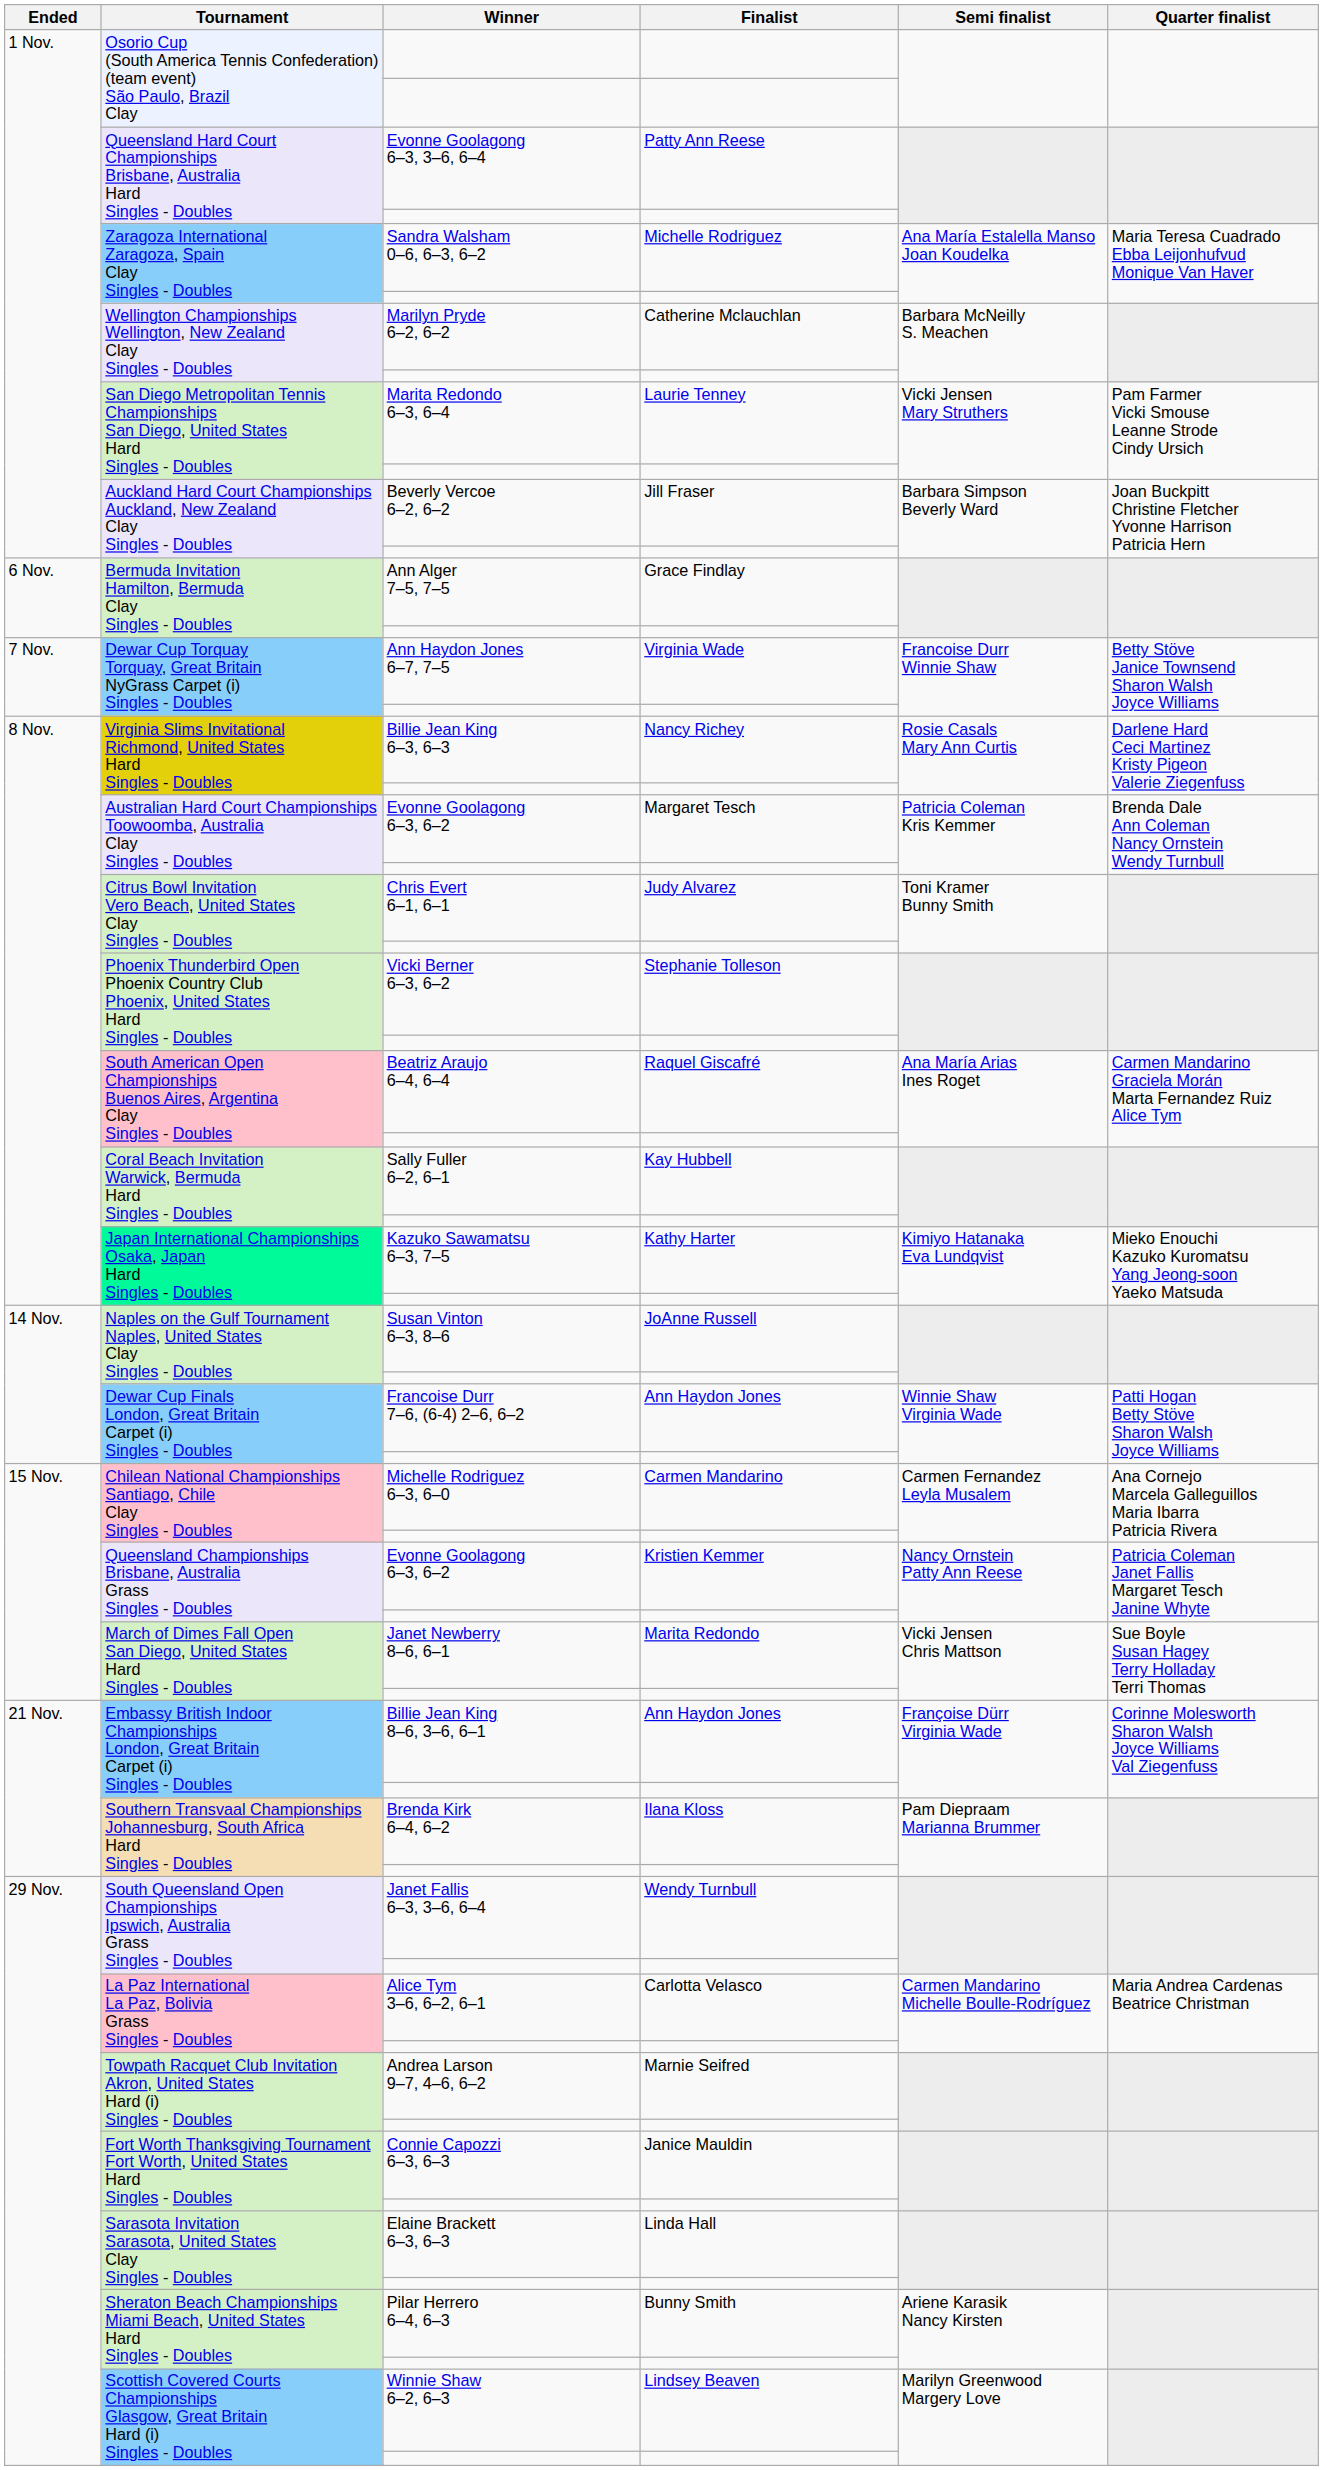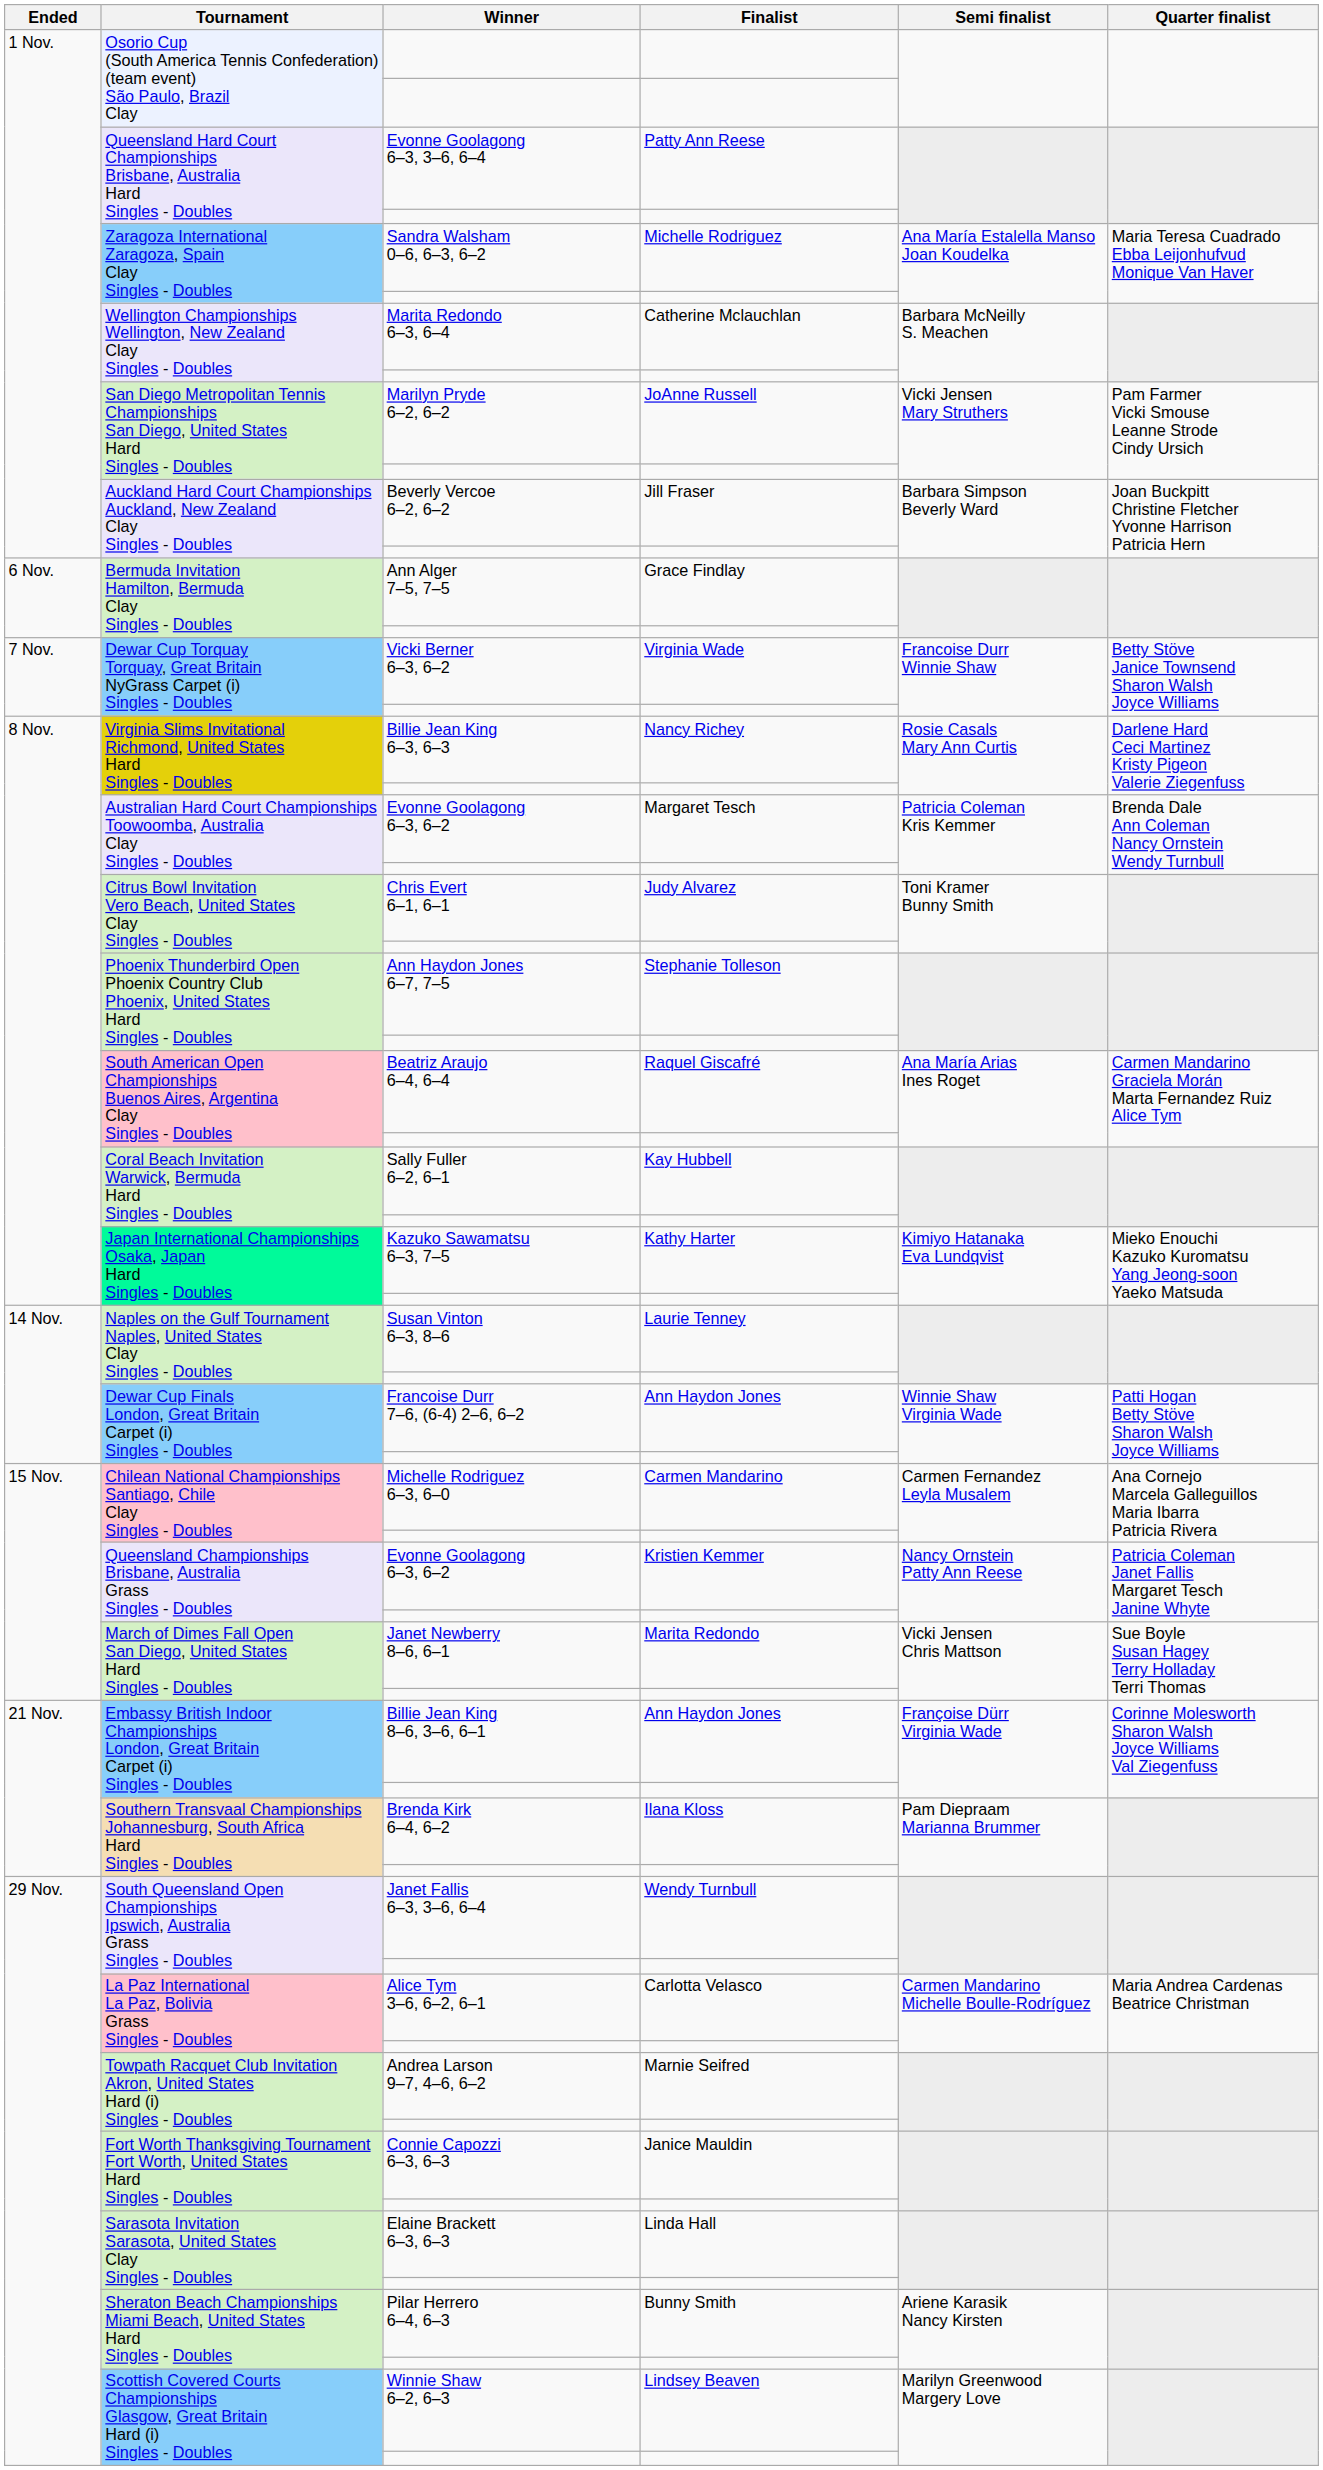(436, 324) Marilyn Pryde 6–2, 6–2 -> (444, 324) Marita Redondo 6–3, 6–4
(444, 403) Marita Redondo 6–3, 6–4 -> (436, 403) Marilyn Pryde 6–2, 6–2
(695, 394) Laurie Tenney -> (700, 394) JoAnne Russell
(455, 658) Ann Haydon Jones 6–7, 7–5 -> (430, 658) Vicki Berner 6–3, 6–2
(430, 975) Vicki Berner 6–3, 6–2 -> (455, 975) Ann Haydon Jones 6–7, 7–5
(700, 1318) JoAnne Russell -> (695, 1318) Laurie Tenney
